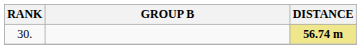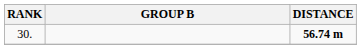(323, 34) khaki background -> (323, 34) no background
